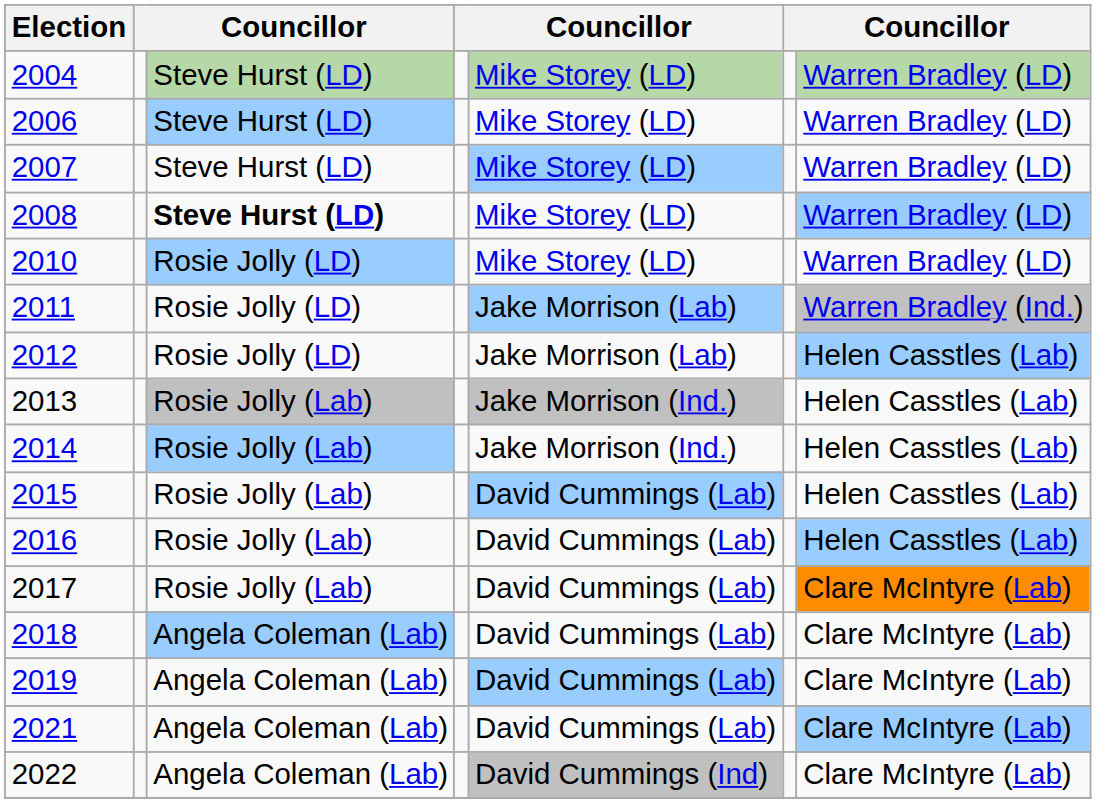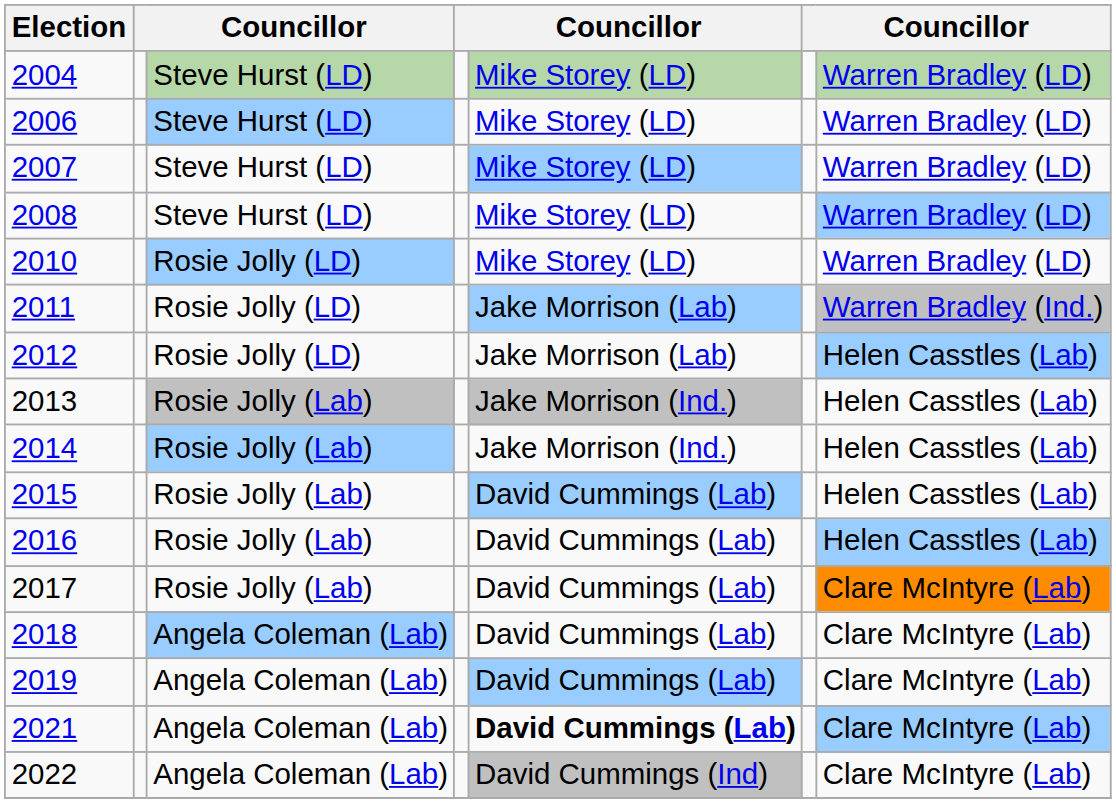(269, 214) bold -> (263, 214) normal
(626, 728) normal -> (635, 728) bold
